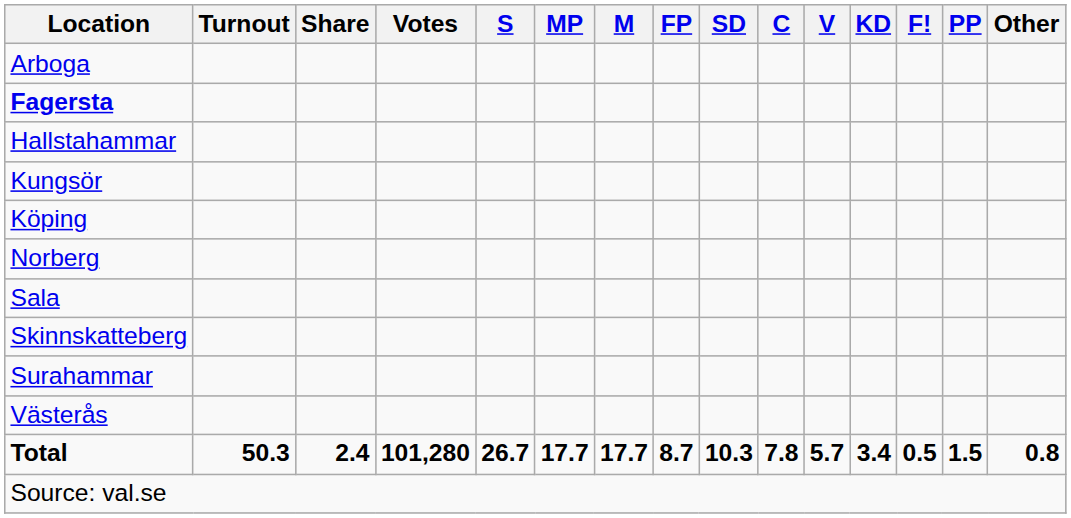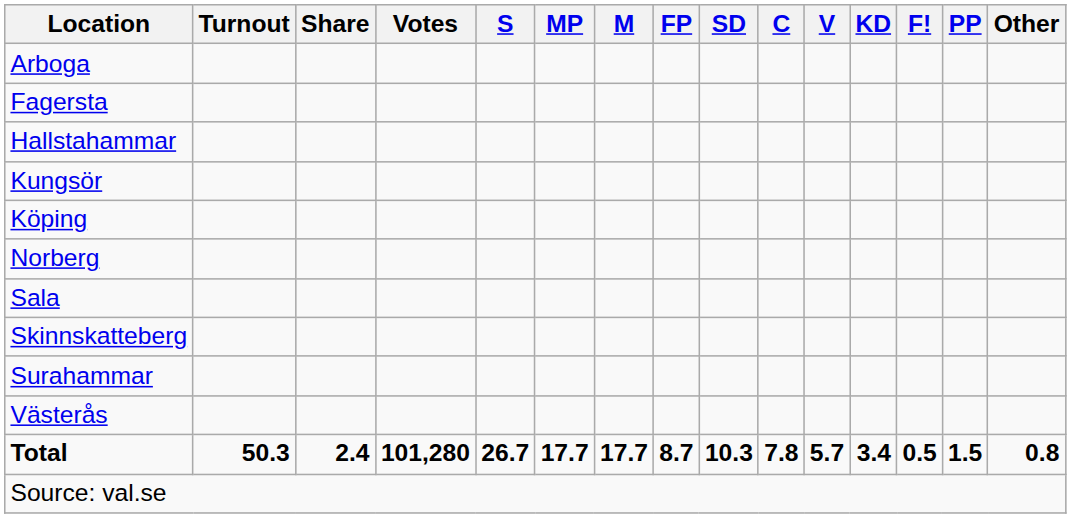(62, 102) bold -> (59, 102) normal
